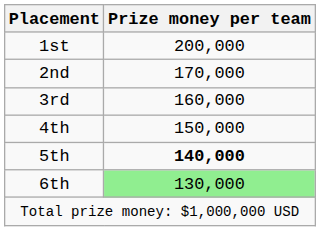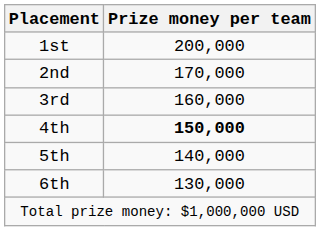(209, 129) normal -> (209, 129) bold
(209, 156) bold -> (209, 156) normal
(209, 184) lightgreen background -> (209, 184) no background
